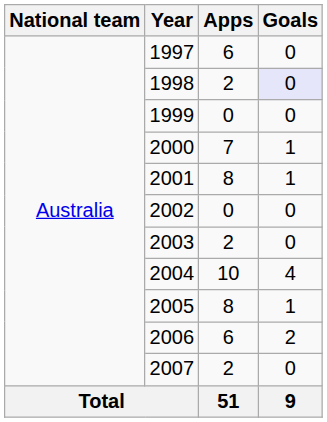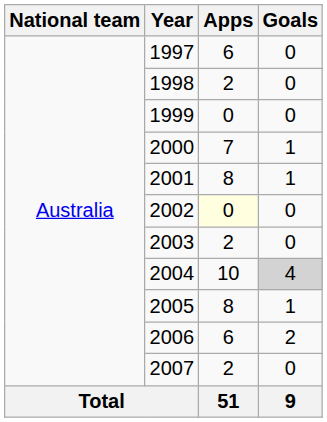(290, 83) lavender background -> (290, 83) no background
(228, 210) no background -> (228, 210) lightyellow background
(290, 274) no background -> (290, 274) lightgrey background
